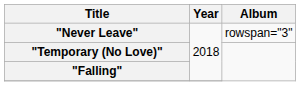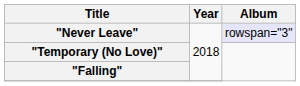(259, 33) no background -> (259, 33) lavender background
